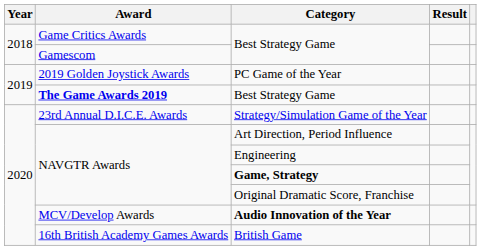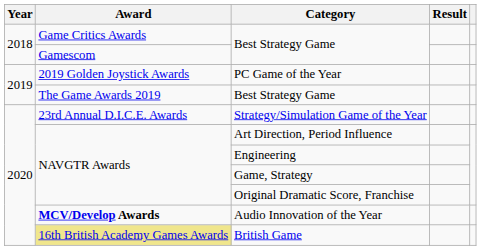(103, 94) bold -> (99, 94) normal
(276, 174) bold -> (273, 174) normal
(96, 214) normal -> (99, 214) bold
(312, 214) bold -> (308, 214) normal
(133, 235) no background -> (133, 235) khaki background
